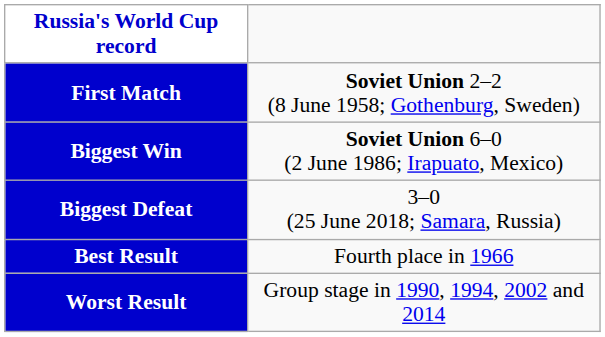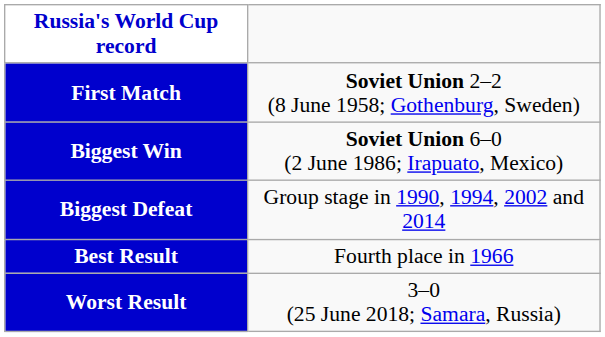(424, 209) 3–0 (25 June 2018; Samara, Russia) -> (424, 209) Group stage in 1990, 1994, 2002 and 2014
(424, 302) Group stage in 1990, 1994, 2002 and 2014 -> (424, 302) 3–0 (25 June 2018; Samara, Russia)
